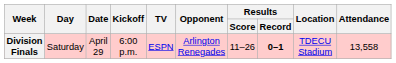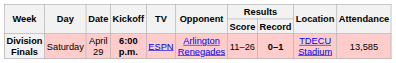(128, 46) normal -> (128, 46) bold
(364, 46) 13,558 -> (364, 46) 13,585
